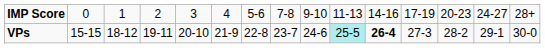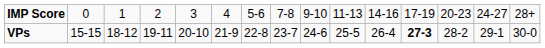(348, 33) paleturquoise background -> (348, 33) no background
(383, 33) bold -> (383, 33) normal
(420, 33) normal -> (420, 33) bold
